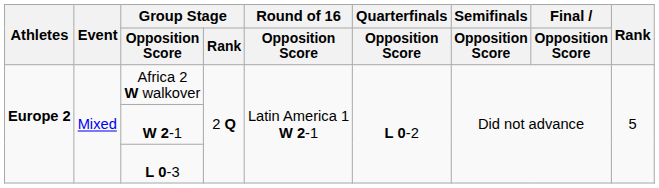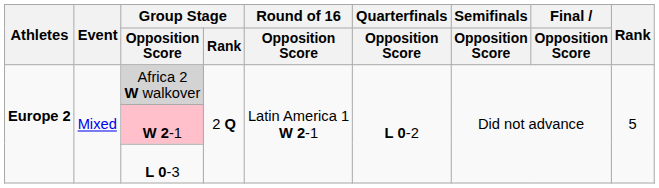(162, 85) no background -> (162, 85) lightgrey background
(162, 133) no background -> (162, 133) pink background
